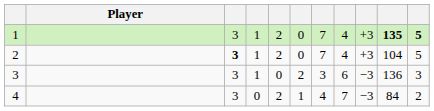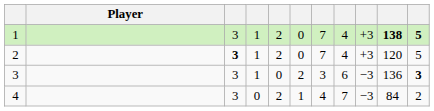(392, 34) 135 -> (392, 34) 138
(392, 55) 104 -> (392, 55) 120
(418, 75) normal -> (418, 75) bold
